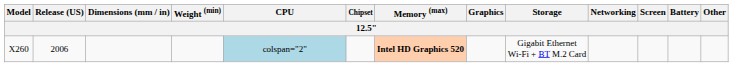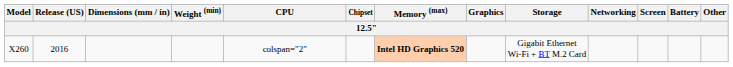(59, 48) 2006 -> (59, 48) 2016
(285, 48) lightblue background -> (285, 48) no background
